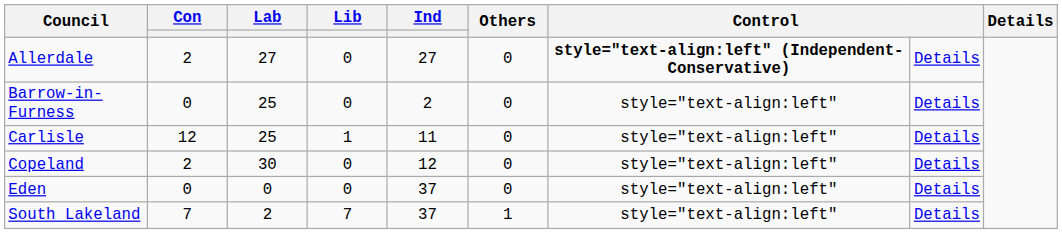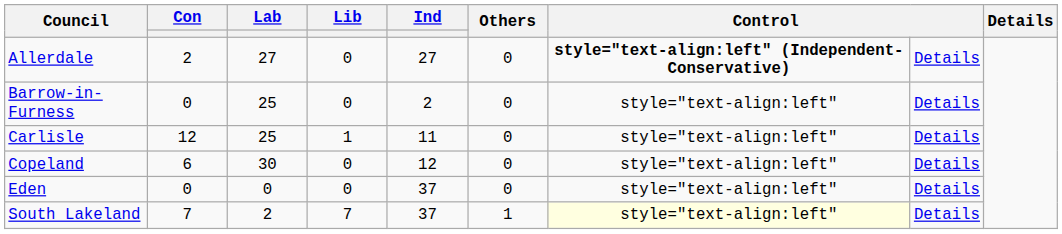(187, 164) 2 -> (187, 164) 6
(729, 215) no background -> (729, 215) lightyellow background
